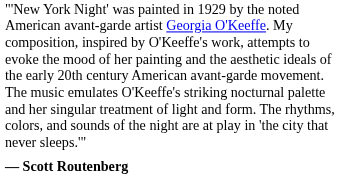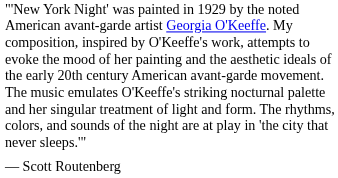(67, 166) bold -> (63, 166) normal
